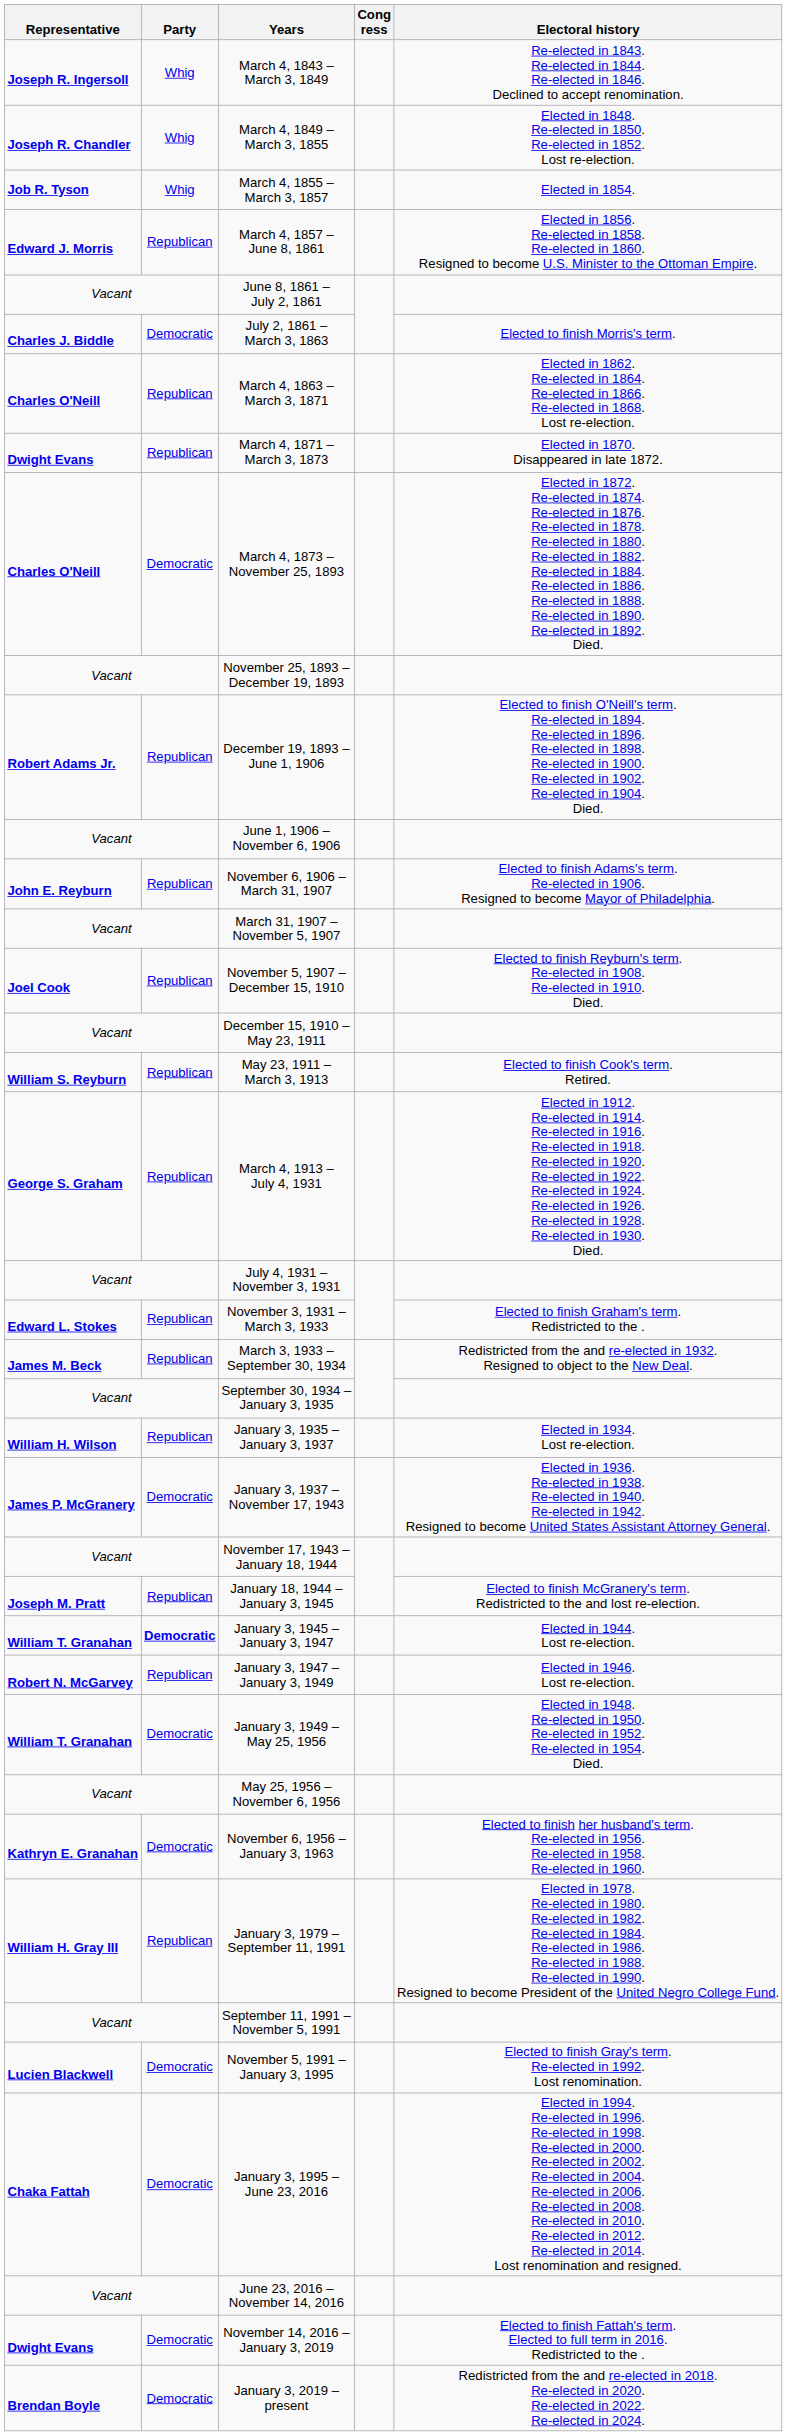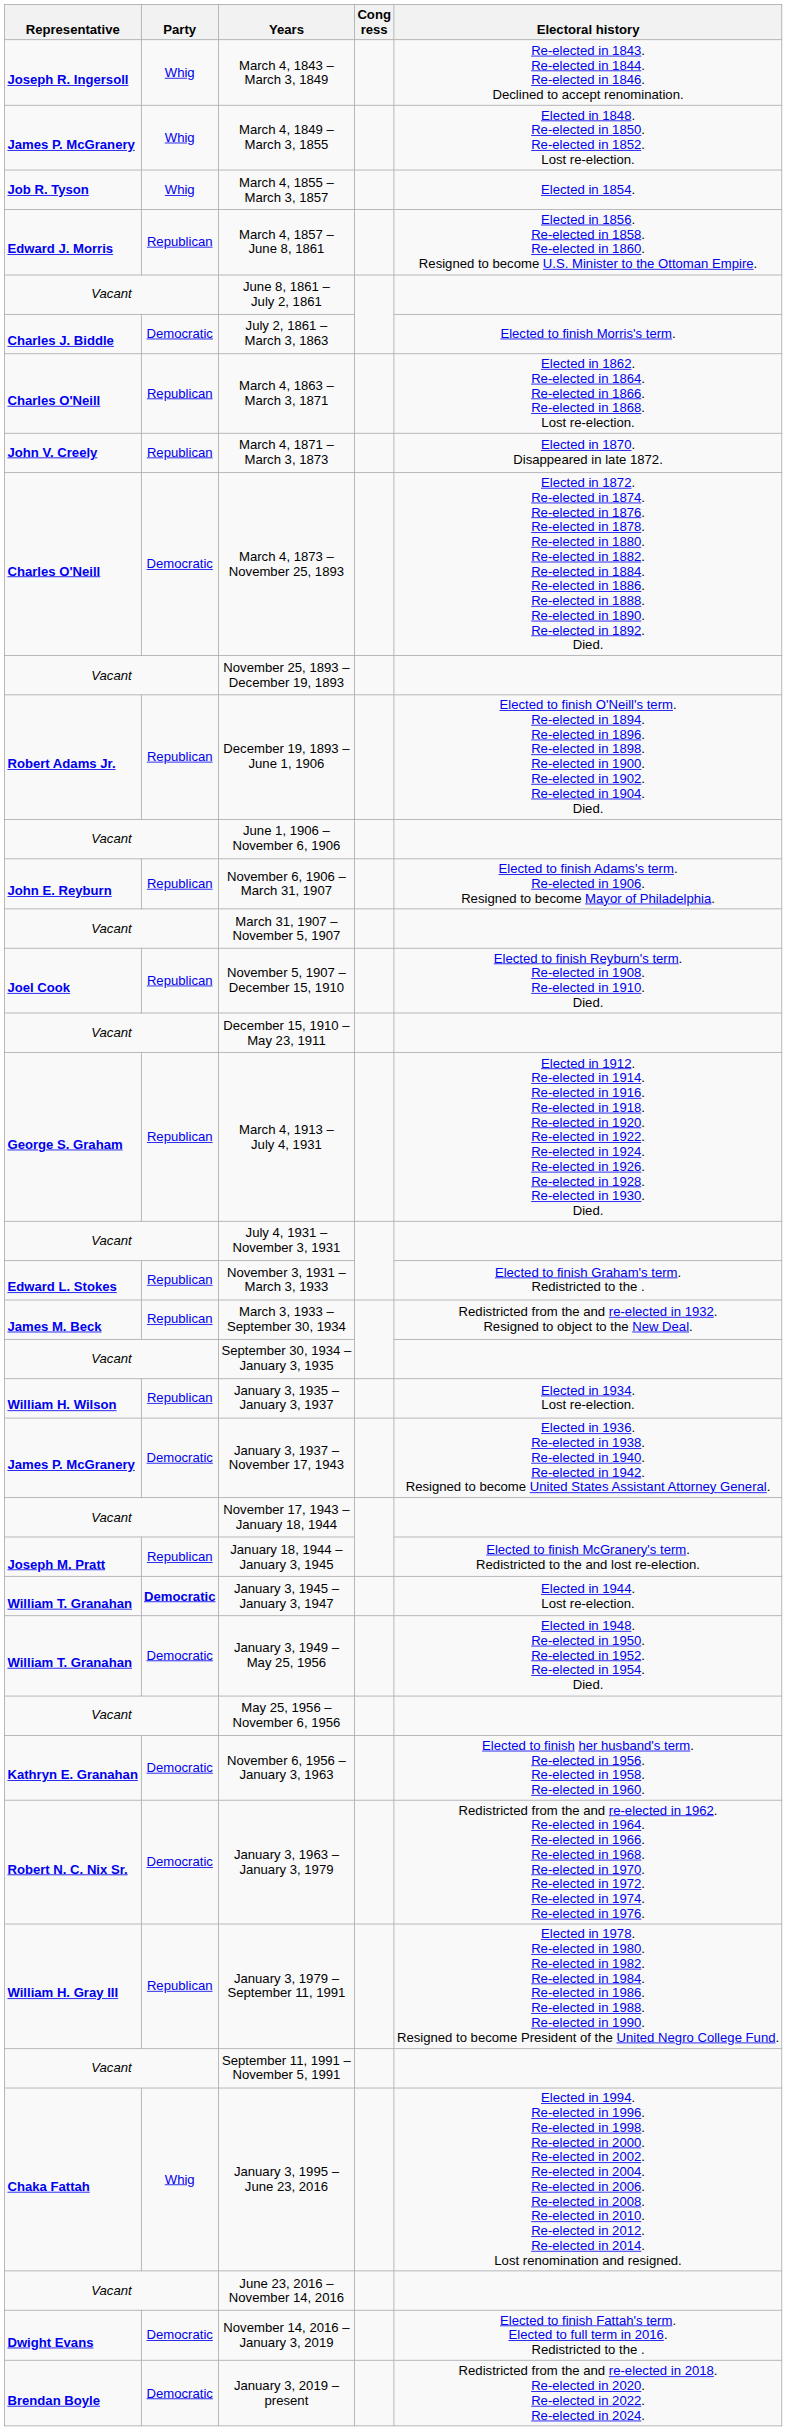(69, 145) Joseph R. Chandler -> (71, 145) James P. McGranery
(50, 460) Dwight Evans -> (52, 452) John V. Creely
- row: (286, 1072)
- row: (286, 1674)
+ row: (286, 1862)
- row: (286, 2067)
(180, 2184) Democratic -> (180, 2179) Whig
